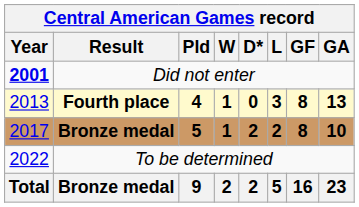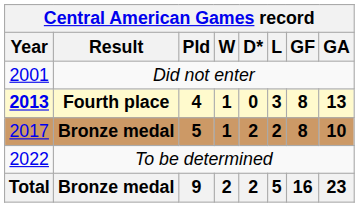(29, 74) bold -> (29, 74) normal
(29, 103) normal -> (29, 103) bold
